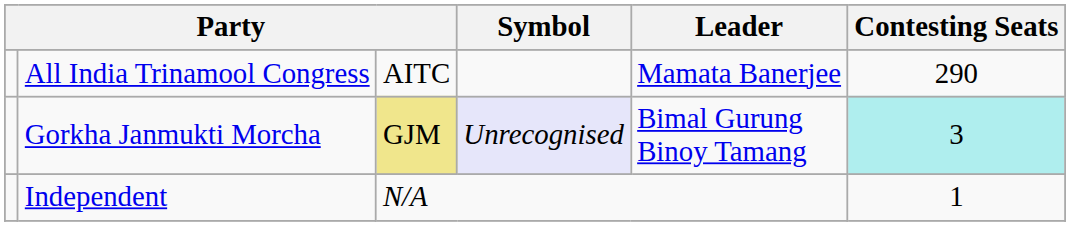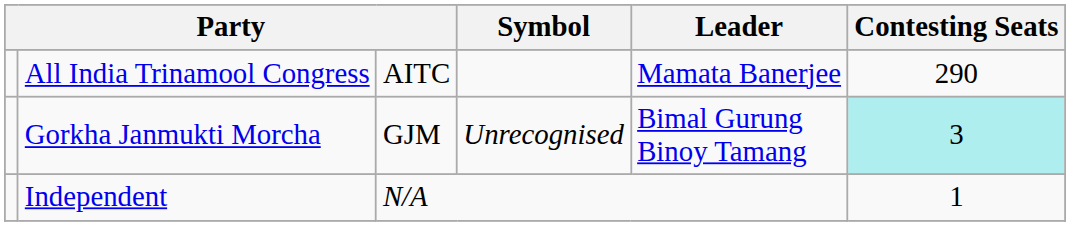(412, 134) khaki background -> (412, 134) no background
(544, 134) lavender background -> (544, 134) no background
